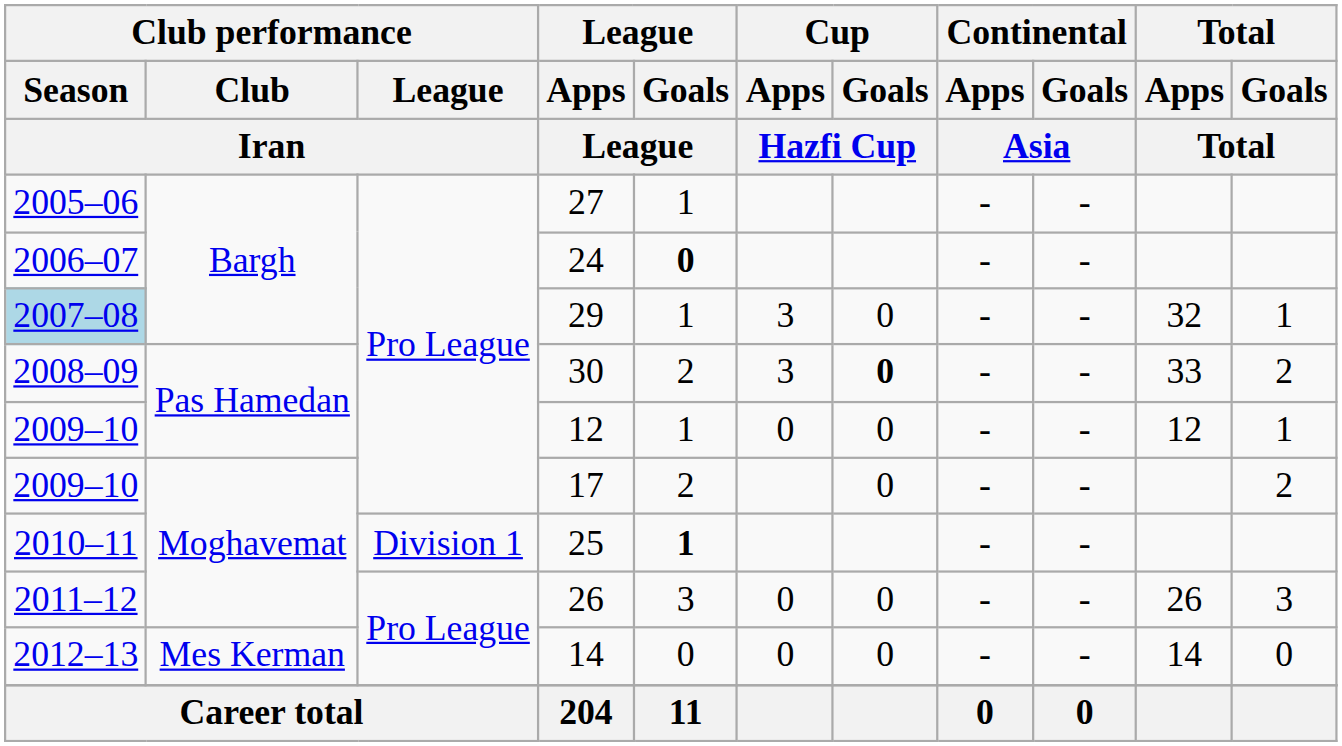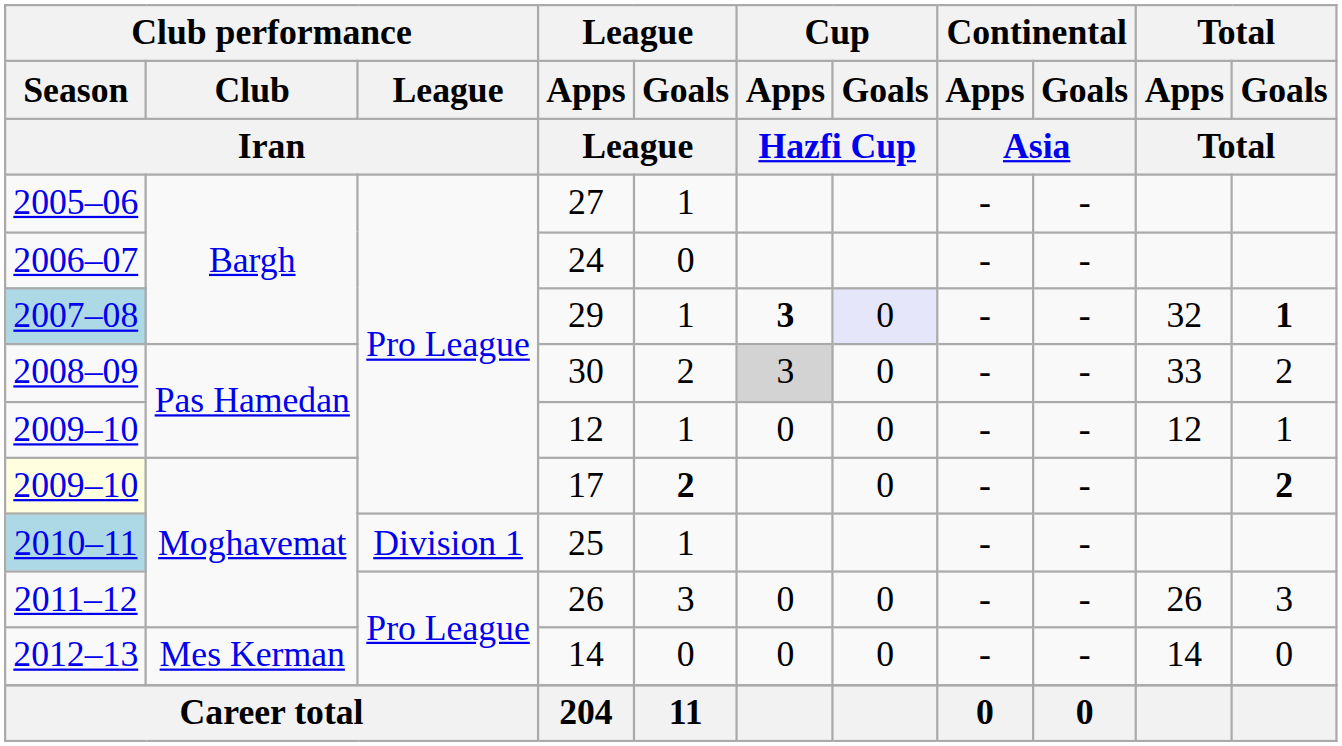(686, 259) bold -> (686, 259) normal
(785, 315) normal -> (785, 315) bold
(885, 315) no background -> (885, 315) lavender background
(1284, 315) normal -> (1284, 315) bold
(785, 372) no background -> (785, 372) lightgrey background
(885, 372) bold -> (885, 372) normal
(76, 485) no background -> (76, 485) lightyellow background
(686, 485) normal -> (686, 485) bold
(1284, 485) normal -> (1284, 485) bold
(76, 542) no background -> (76, 542) lightblue background
(686, 542) bold -> (686, 542) normal
